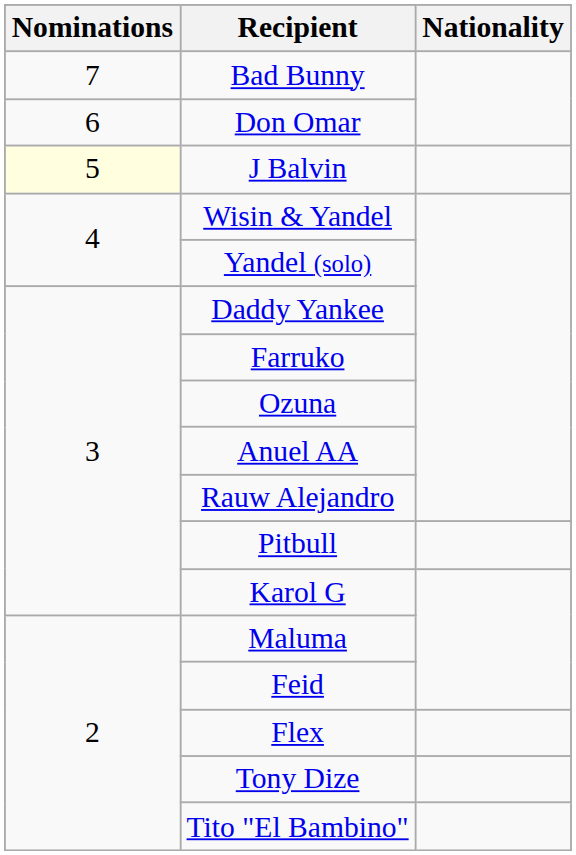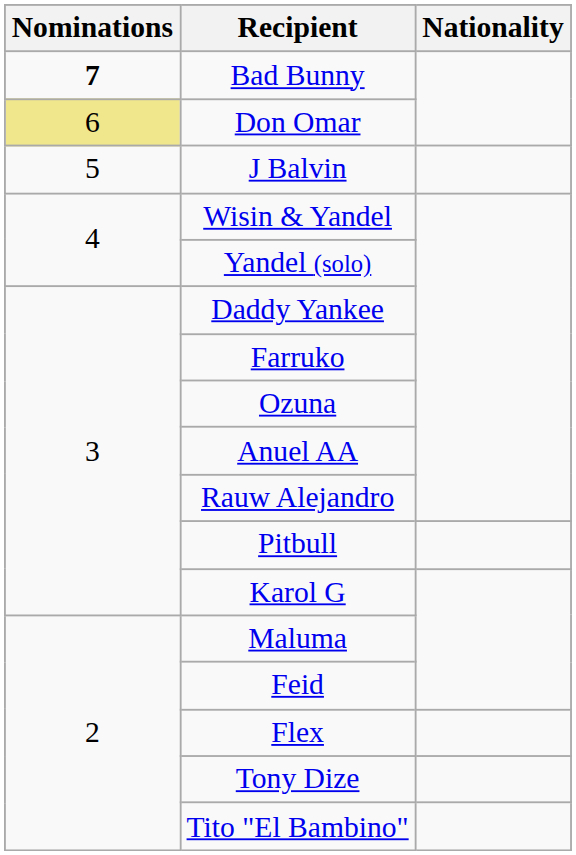(92, 74) normal -> (92, 74) bold
(92, 121) no background -> (92, 121) khaki background
(92, 168) lightyellow background -> (92, 168) no background
